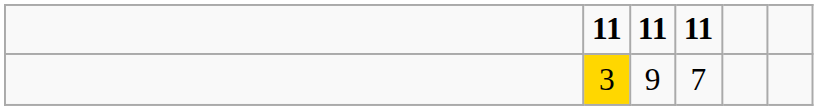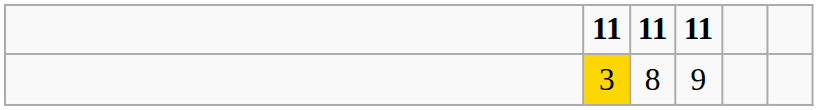(653, 79) 9 -> (653, 79) 8
(698, 79) 7 -> (698, 79) 9
